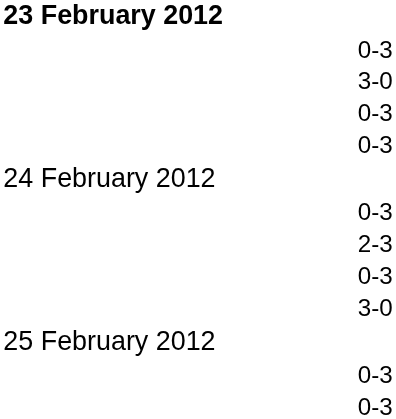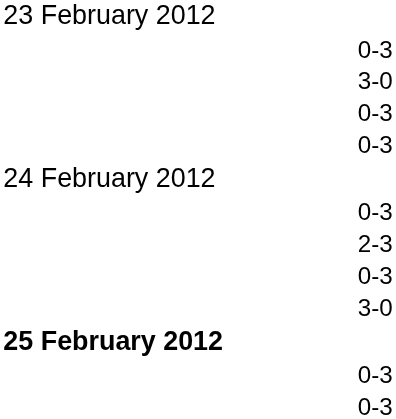(113, 15) bold -> (109, 15) normal
(109, 341) normal -> (113, 341) bold
